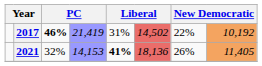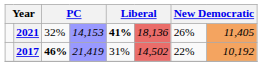rows swapped: (28, 51) <-> (28, 33)
